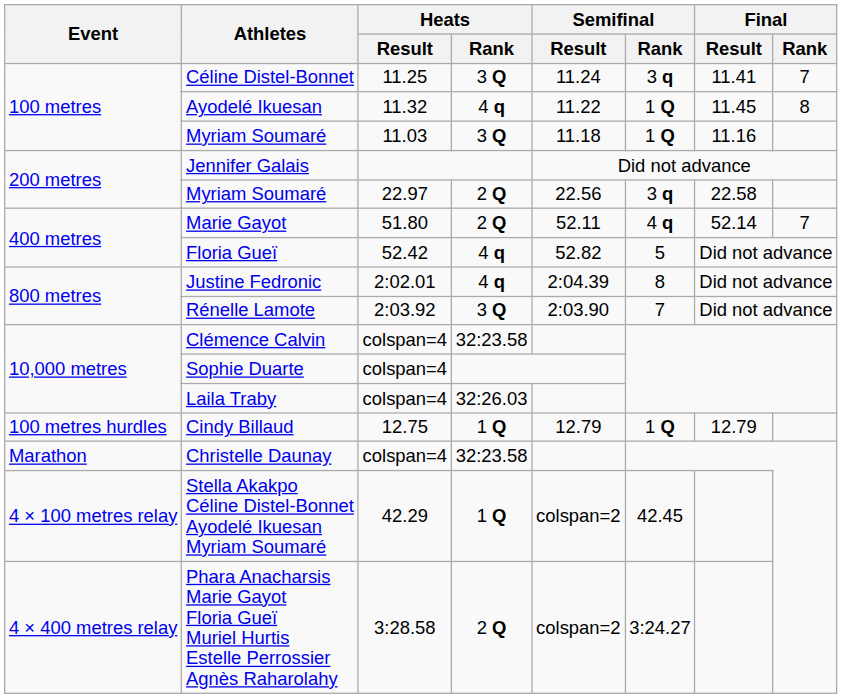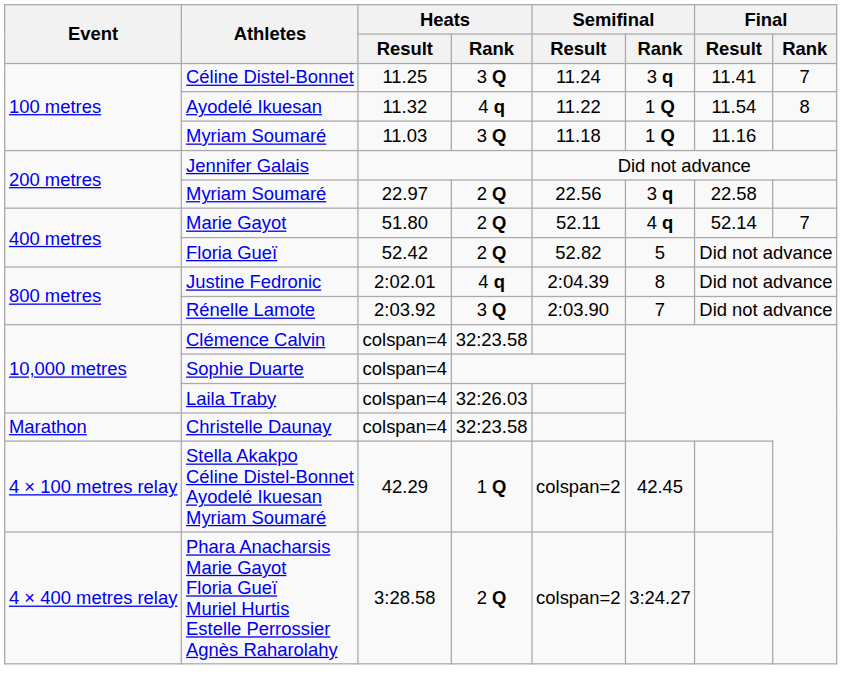(734, 107) 11.45 -> (734, 107) 11.54
(492, 253) 4 q -> (492, 253) 2 Q
- row: (240, 427)
